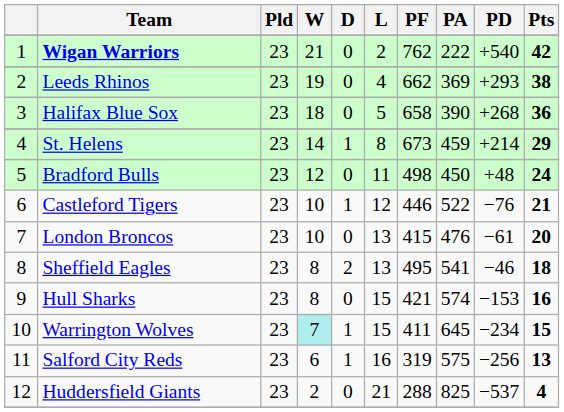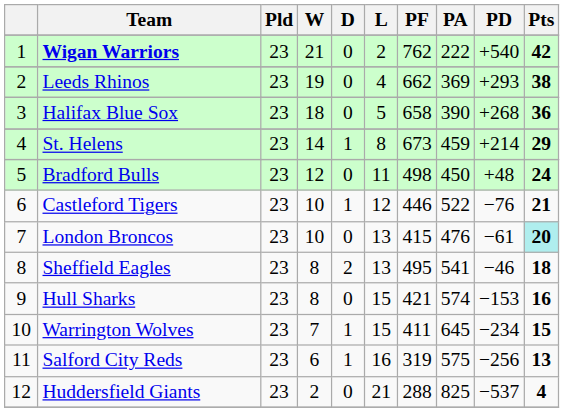(541, 236) no background -> (541, 236) paleturquoise background
(314, 329) paleturquoise background -> (314, 329) no background
